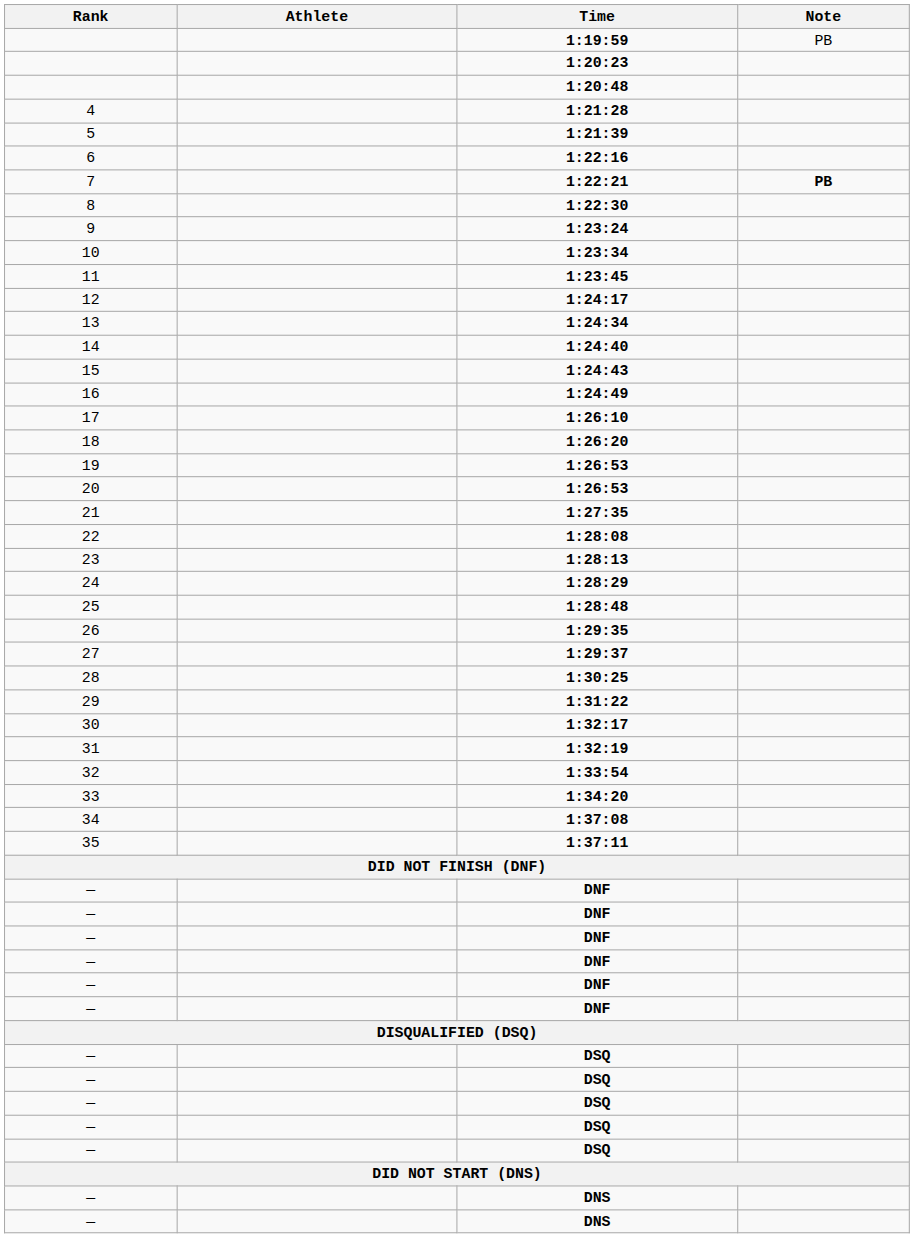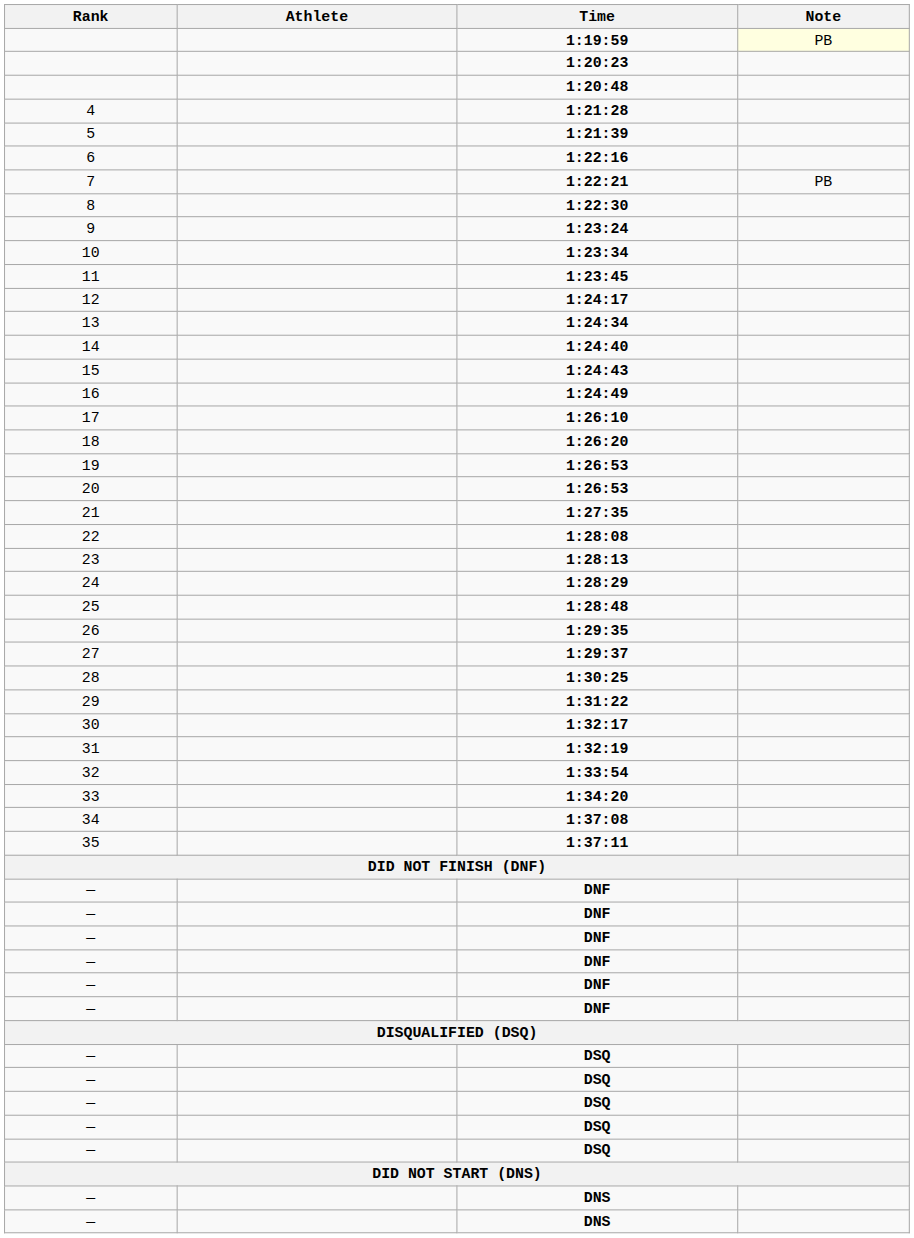(823, 40) no background -> (823, 40) lightyellow background
(823, 182) bold -> (823, 182) normal
